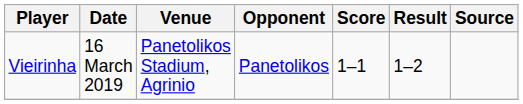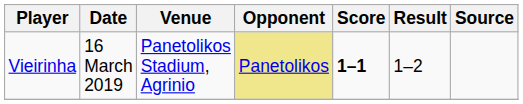(284, 65) no background -> (284, 65) khaki background
(352, 65) normal -> (352, 65) bold
